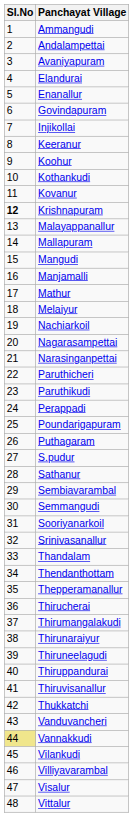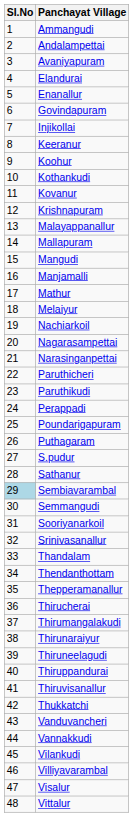(13, 210) bold -> (13, 210) normal
(13, 491) no background -> (13, 491) lightblue background
(13, 738) khaki background -> (13, 738) no background
